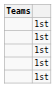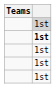(42, 24) no background -> (42, 24) lightgrey background
(42, 37) normal -> (42, 37) bold
